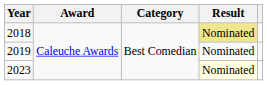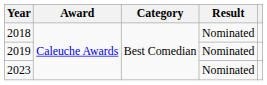(228, 32) khaki background -> (228, 32) no background
(228, 70) lightyellow background -> (228, 70) no background
